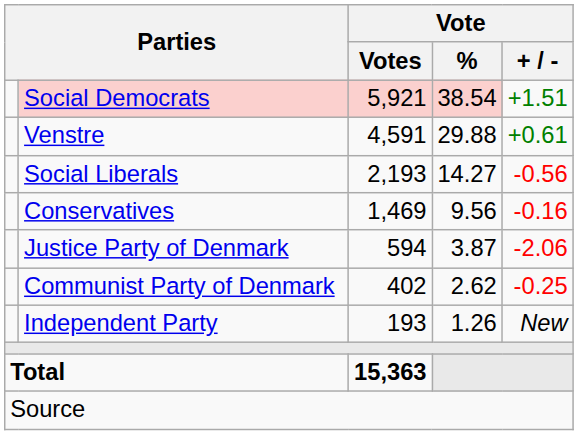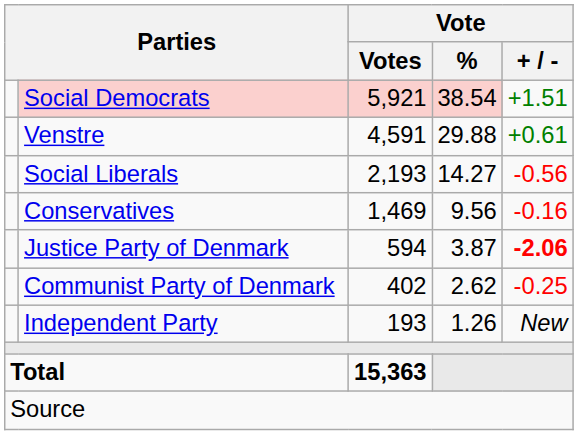(541, 248) normal -> (541, 248) bold
